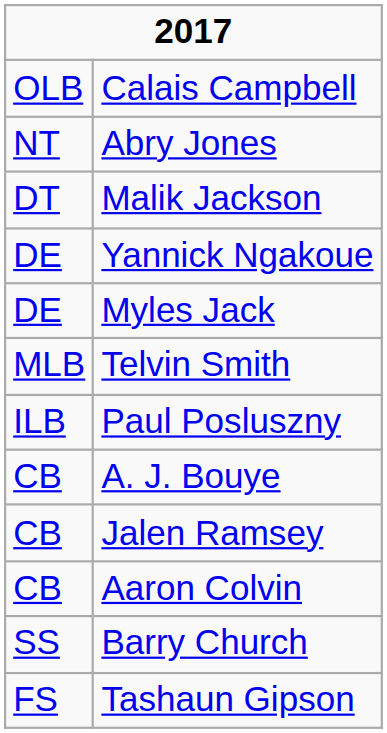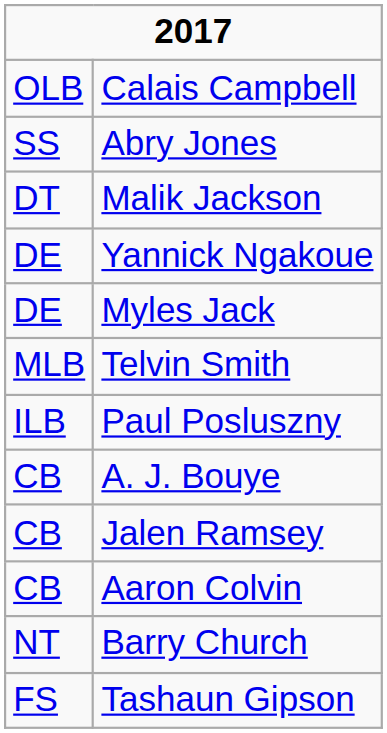(37, 143) NT -> (37, 143) SS
(37, 643) SS -> (37, 643) NT
